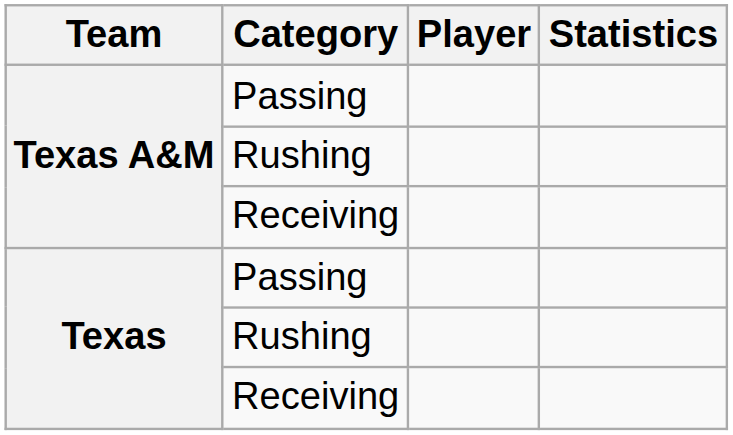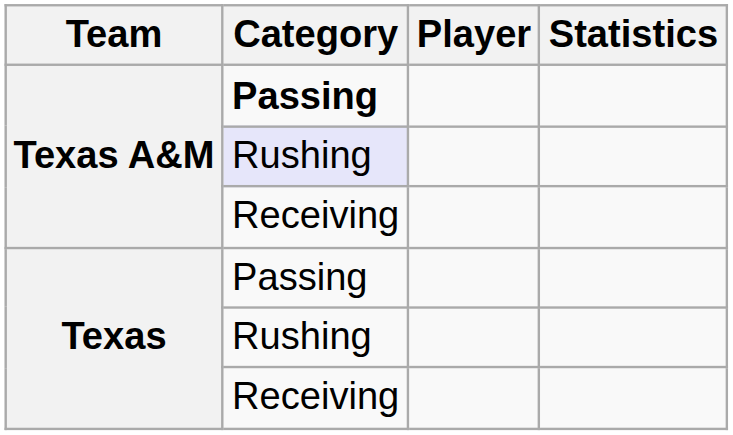(300, 95) normal -> (305, 95) bold
(302, 155) no background -> (302, 155) lavender background
